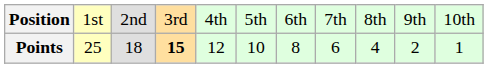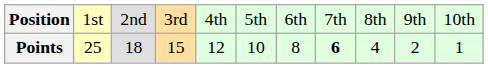(176, 47) bold -> (176, 47) normal
(335, 47) normal -> (335, 47) bold
